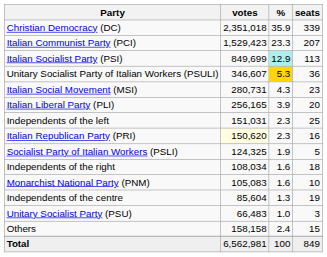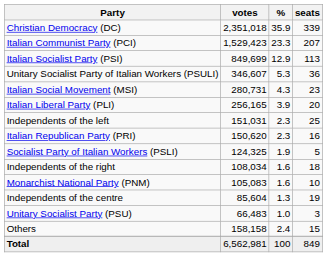(281, 59) paleturquoise background -> (281, 59) no background
(284, 74) gold background -> (284, 74) no background
(249, 136) lightyellow background -> (249, 136) no background
